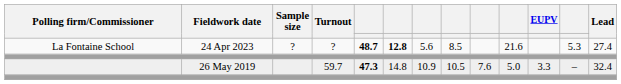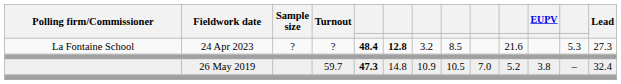(368, 46) 48.7 -> (368, 46) 48.4
(427, 46) 5.6 -> (427, 46) 3.2
(603, 46) 27.4 -> (603, 46) 27.3
(485, 67) 7.6 -> (485, 67) 7.0
(514, 67) 5.0 -> (514, 67) 5.2
(544, 67) 3.3 -> (544, 67) 3.8
